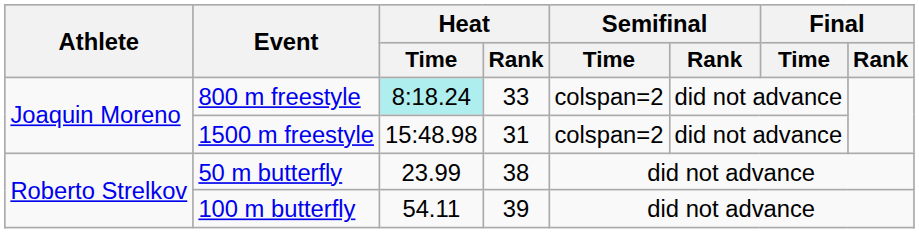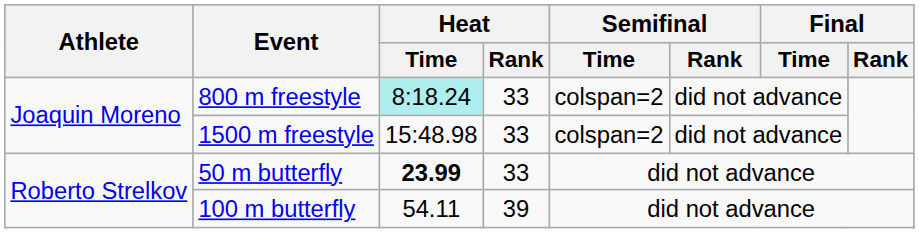(516, 134) 31 -> (516, 134) 33
(431, 172) normal -> (431, 172) bold
(516, 172) 38 -> (516, 172) 33
